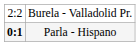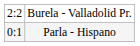(15, 32) bold -> (15, 32) normal
